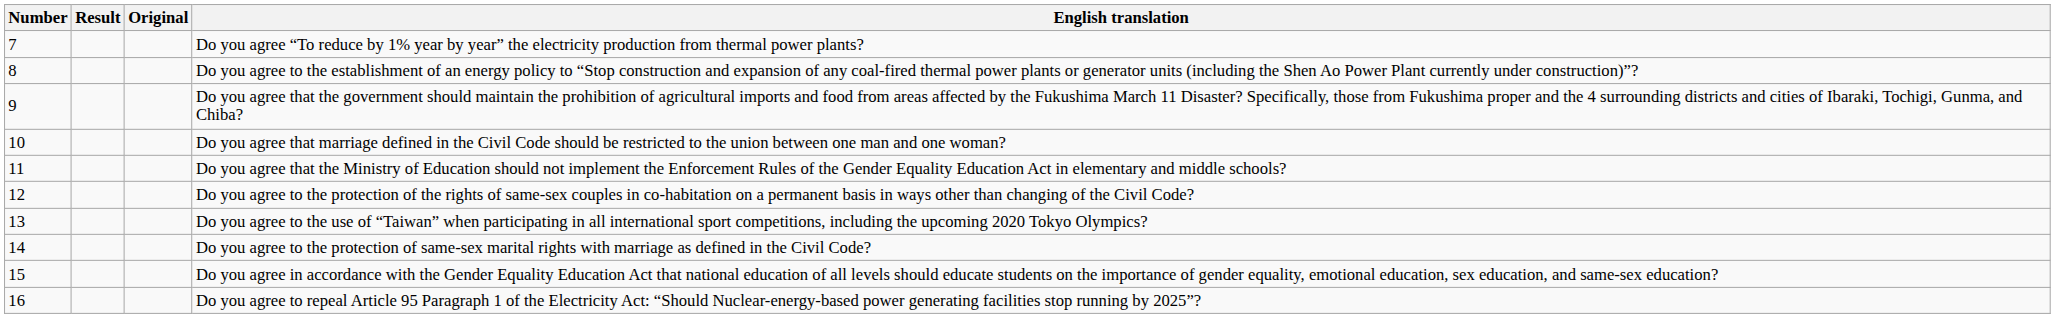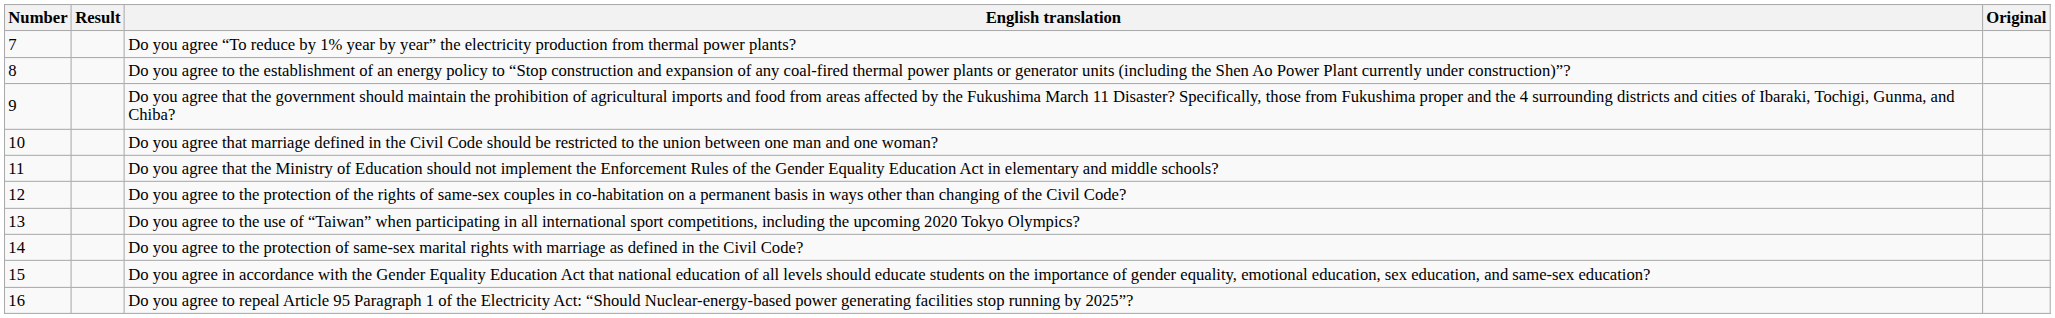columns swapped: (1121, 17) <-> (158, 17)
